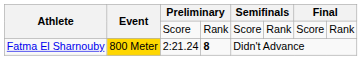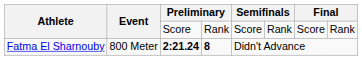(134, 47) gold background -> (134, 47) no background
(181, 47) normal -> (181, 47) bold
